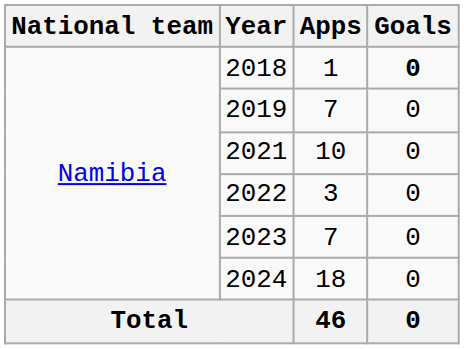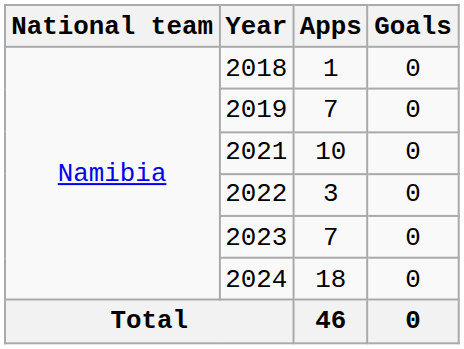(413, 68) bold -> (413, 68) normal
